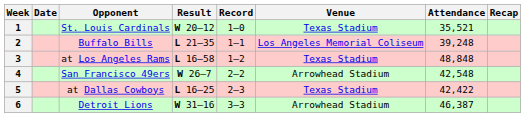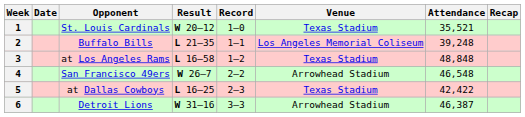(457, 74) 42,548 -> (457, 74) 46,548
